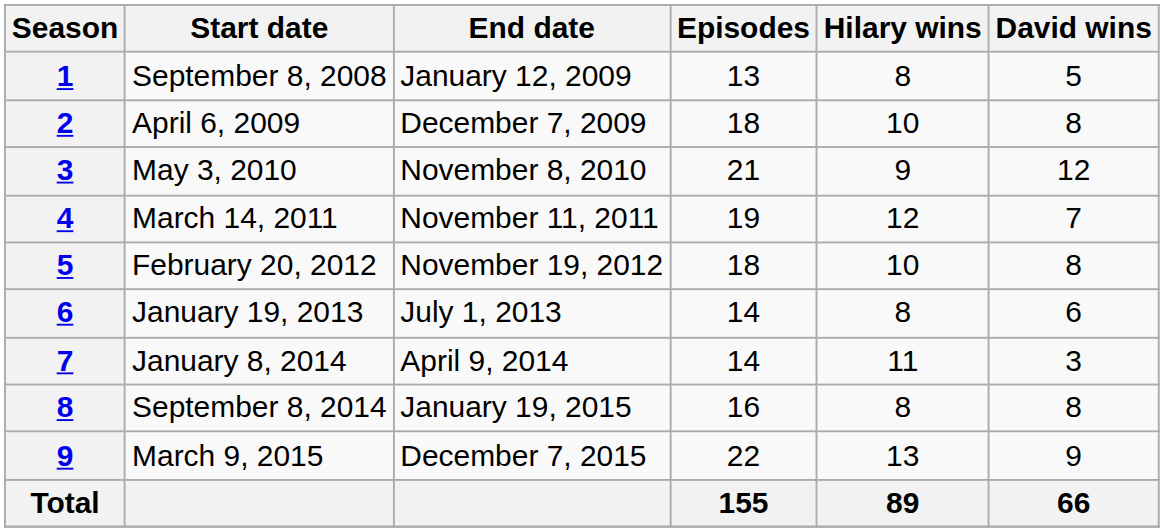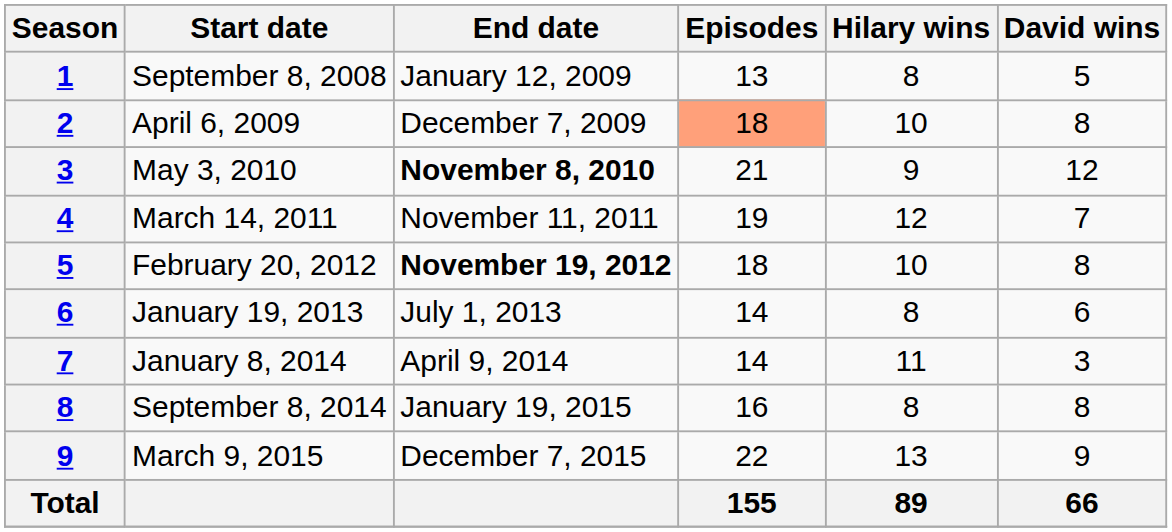(743, 123) no background -> (752, 123) lightsalmon background
(523, 170) normal -> (528, 170) bold
(532, 265) normal -> (536, 265) bold
